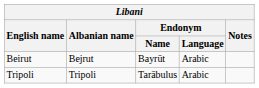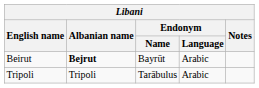(81, 59) normal -> (83, 59) bold
